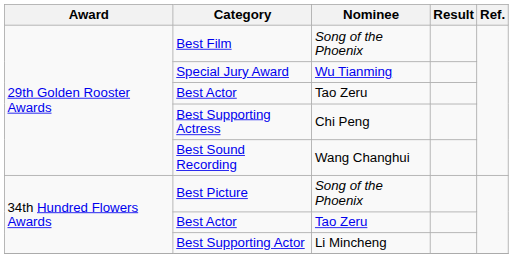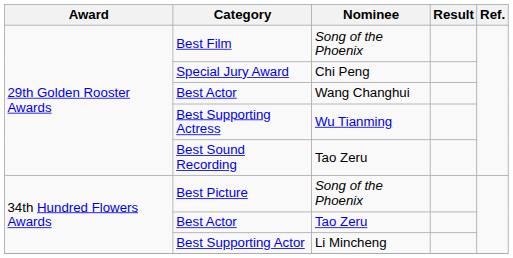(354, 72) Wu Tianming -> (342, 72) Chi Peng
(341, 93) Tao Zeru -> (362, 93) Wang Changhui
(342, 121) Chi Peng -> (354, 121) Wu Tianming
(362, 157) Wang Changhui -> (341, 157) Tao Zeru
